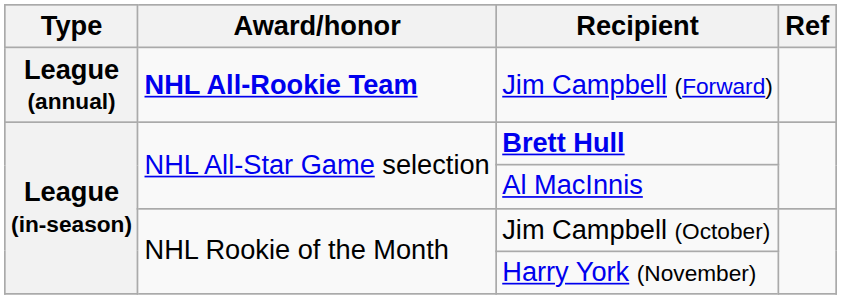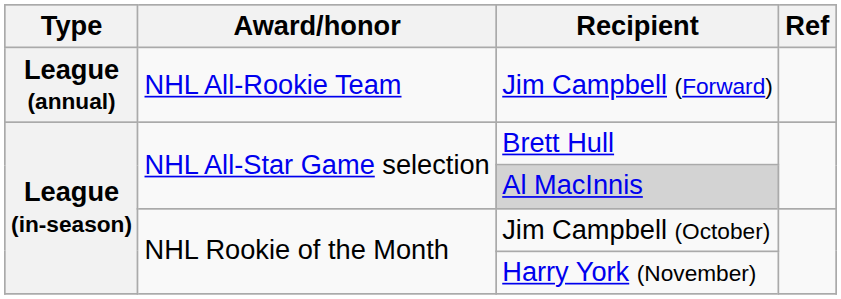(281, 84) bold -> (273, 84) normal
(563, 142) bold -> (558, 142) normal
(573, 186) no background -> (573, 186) lightgrey background
